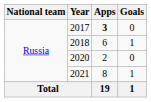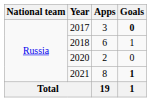(105, 27) bold -> (105, 27) normal
(132, 27) normal -> (132, 27) bold
(132, 74) normal -> (132, 74) bold
